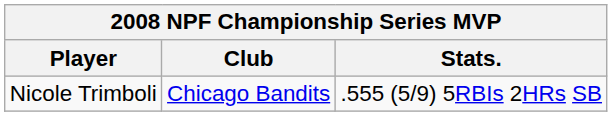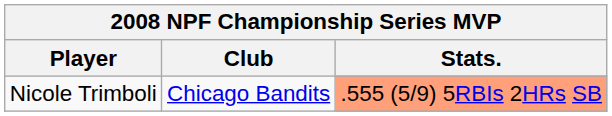(471, 93) no background -> (471, 93) lightsalmon background
